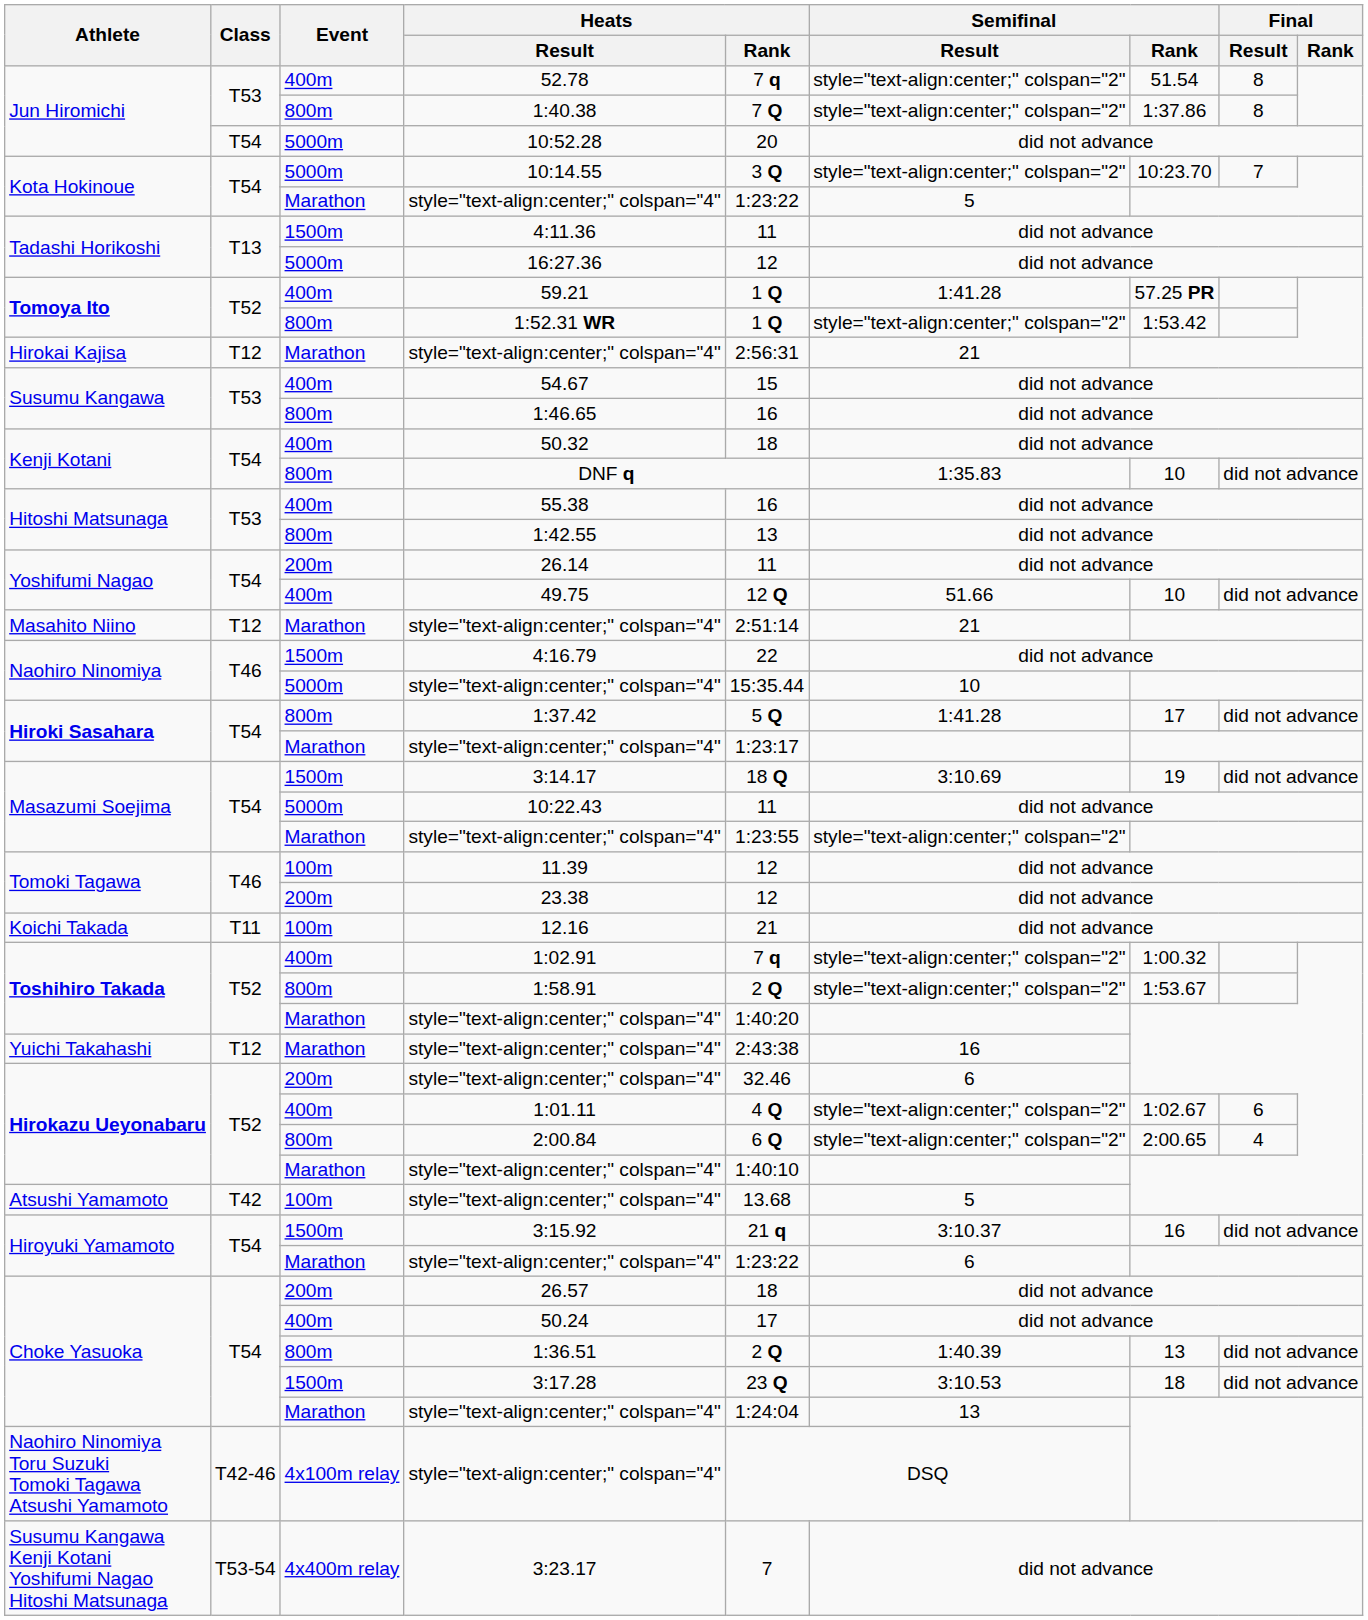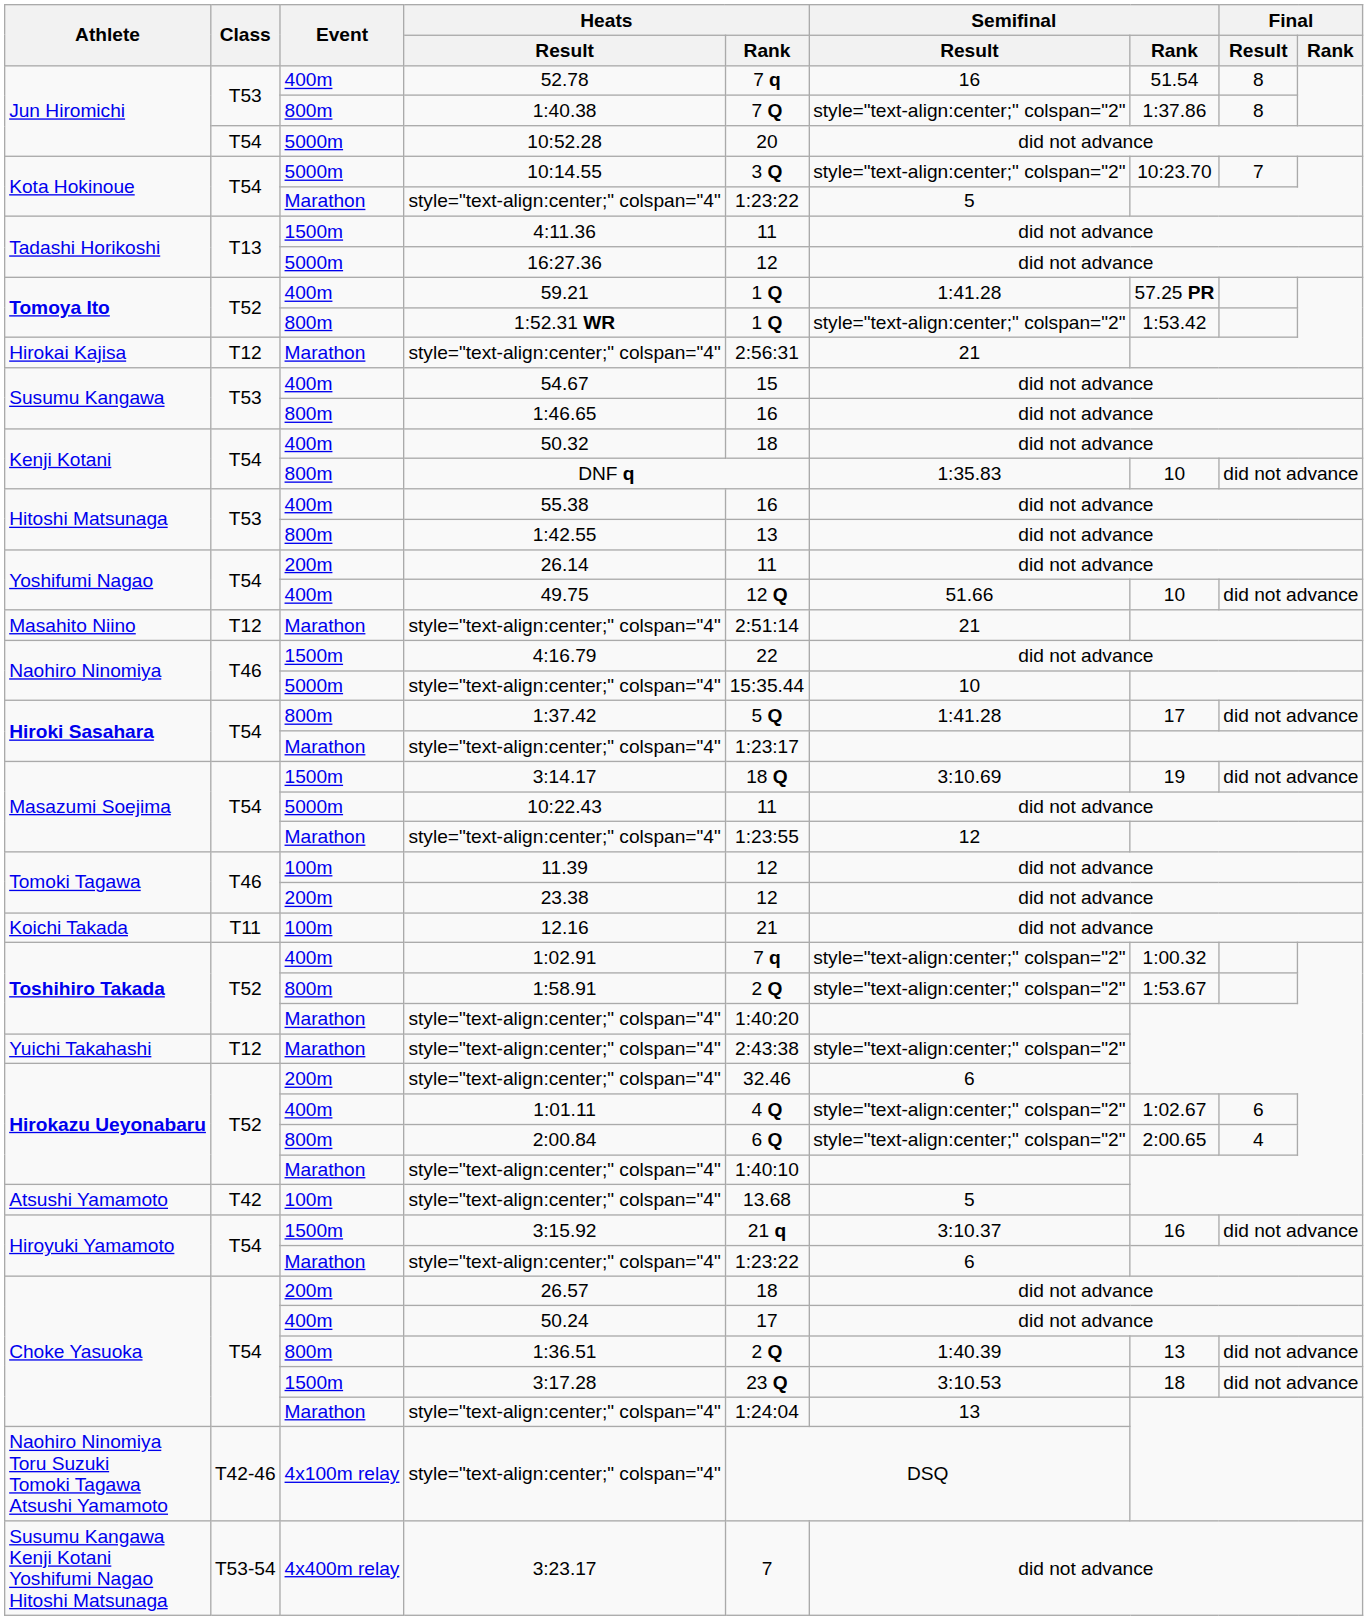(969, 81) style="text-align:center;" colspan="2" -> (969, 81) 16
(969, 837) style="text-align:center;" colspan="2" -> (969, 837) 12
(969, 1049) 16 -> (969, 1049) style="text-align:center;" colspan="2"
